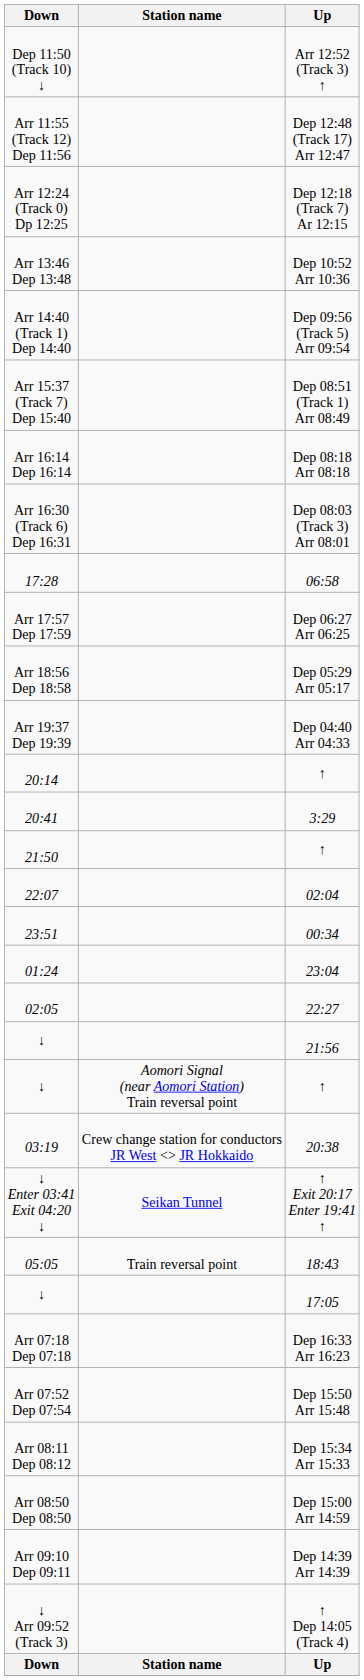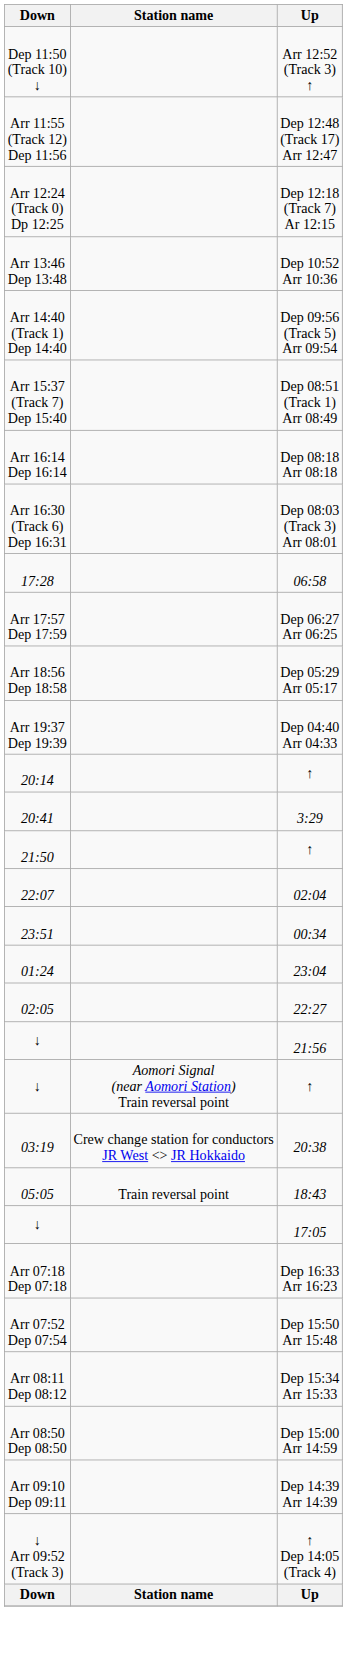- row: (42, 1202)
